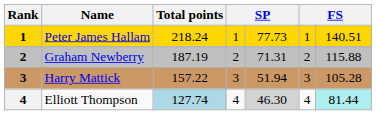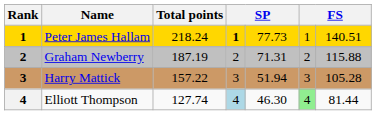(236, 36) normal -> (236, 36) bold
(190, 99) lightblue background -> (190, 99) no background
(236, 99) no background -> (236, 99) lightblue background
(272, 99) lightgrey background -> (272, 99) no background
(307, 99) no background -> (307, 99) lightgreen background
(343, 99) paleturquoise background -> (343, 99) no background
